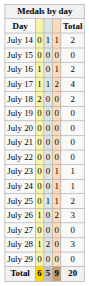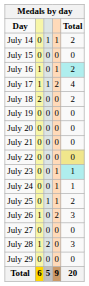(73, 69) no background -> (73, 69) paleturquoise background
(73, 157) no background -> (73, 157) khaki background
(73, 172) no background -> (73, 172) paleturquoise background
